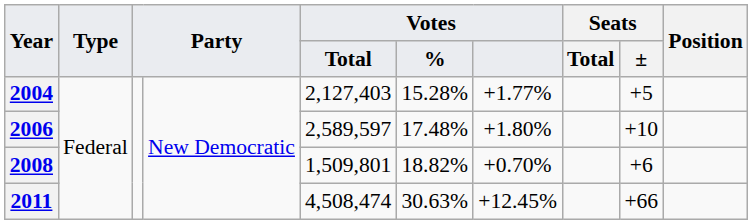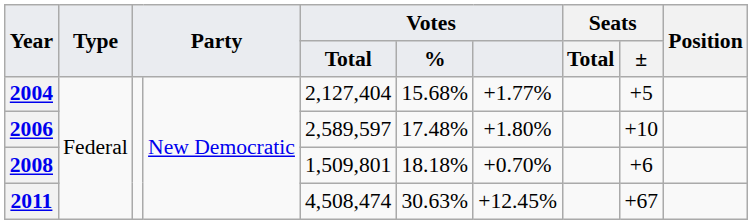(348, 93) 2,127,403 -> (348, 93) 2,127,404
(435, 93) 15.28% -> (435, 93) 15.68%
(435, 165) 18.82% -> (435, 165) 18.18%
(641, 200) +66 -> (641, 200) +67
